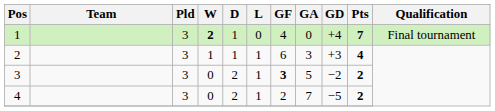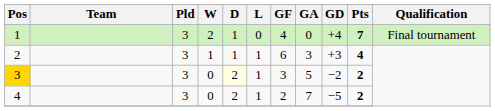(210, 34) bold -> (210, 34) normal
(17, 75) no background -> (17, 75) gold background
(235, 75) no background -> (235, 75) lightyellow background
(283, 75) bold -> (283, 75) normal
